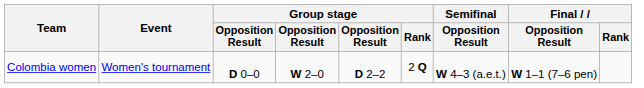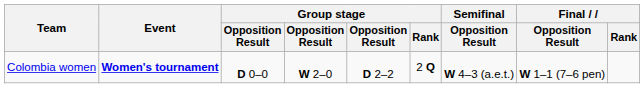(156, 68) normal -> (160, 68) bold
